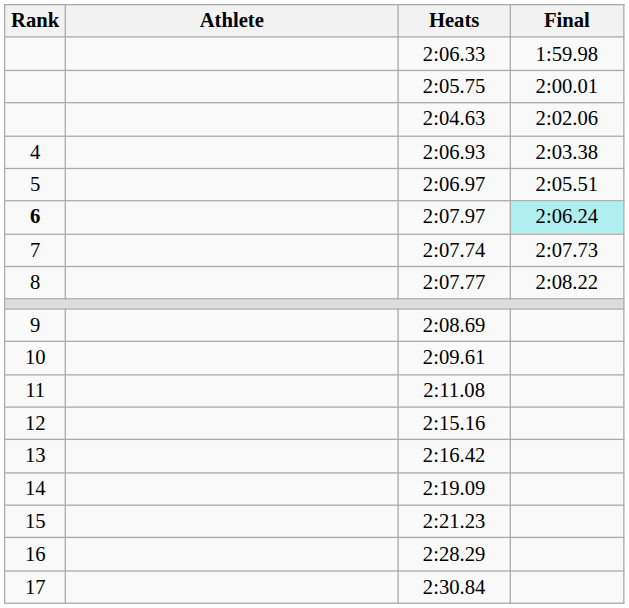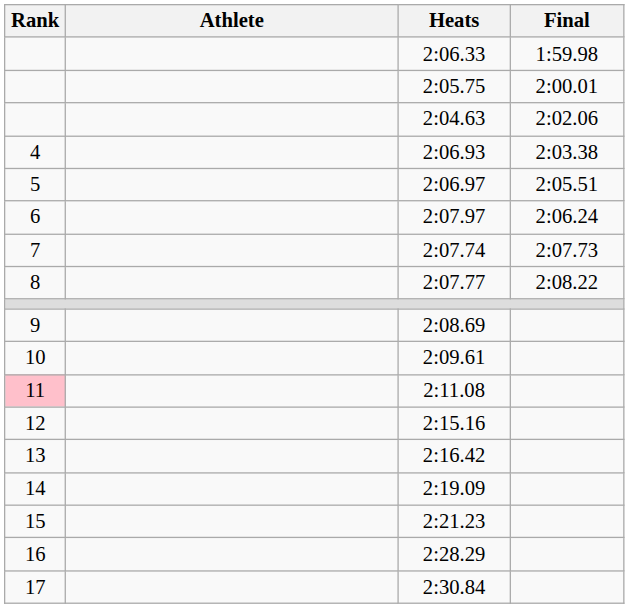(35, 217) bold -> (35, 217) normal
(567, 217) paleturquoise background -> (567, 217) no background
(35, 390) no background -> (35, 390) pink background
